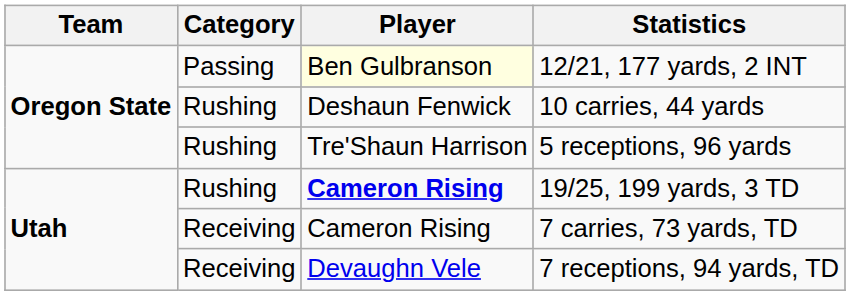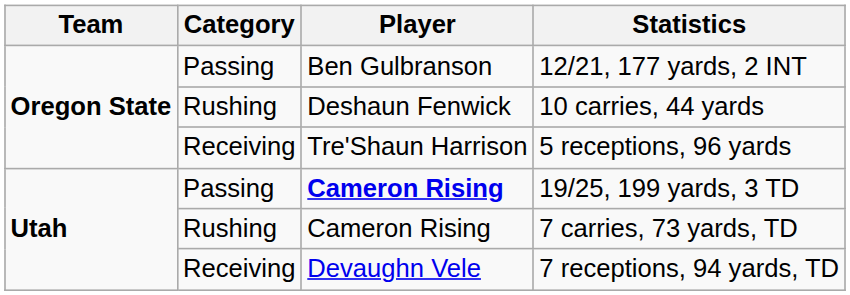(400, 66) lightyellow background -> (400, 66) no background
(230, 147) Rushing -> (239, 147) Receiving
(230, 187) Rushing -> (229, 187) Passing
(239, 228) Receiving -> (230, 228) Rushing
